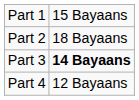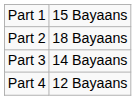(91, 60) bold -> (90, 60) normal
